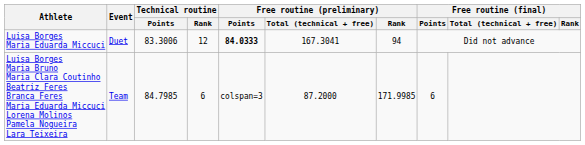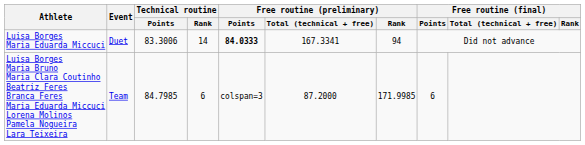(203, 41) 12 -> (203, 41) 14
(320, 41) 167.3041 -> (320, 41) 167.3341
